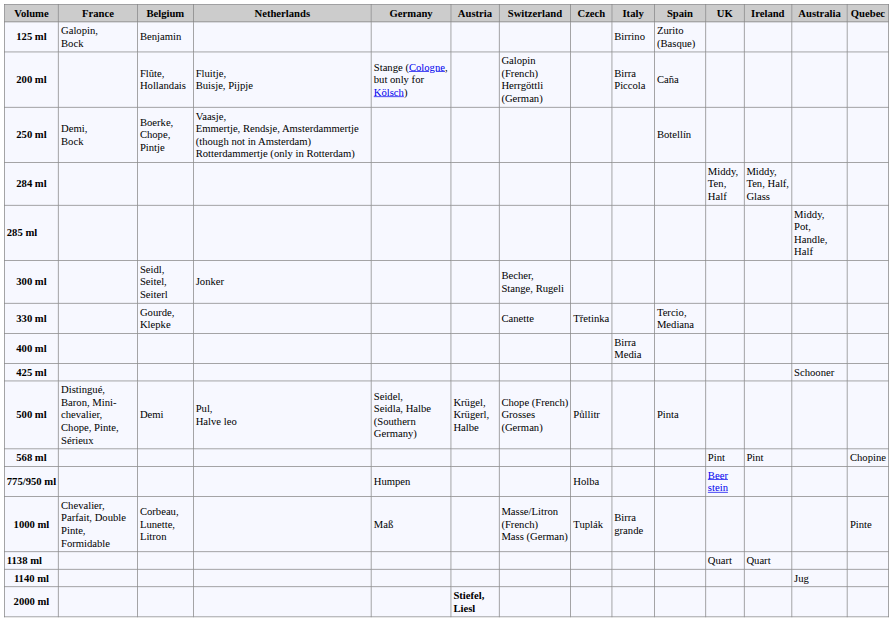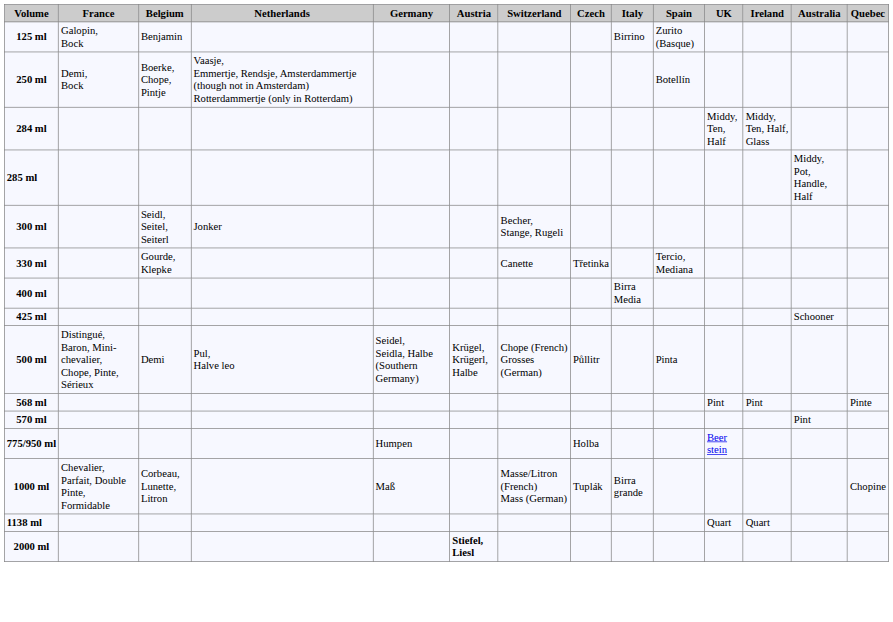- row: (31, 79)
(868, 457) Chopine -> (861, 402) Pinte
+ row: (31, 419)
(861, 524) Pinte -> (868, 486) Chopine
- row: (31, 578)
